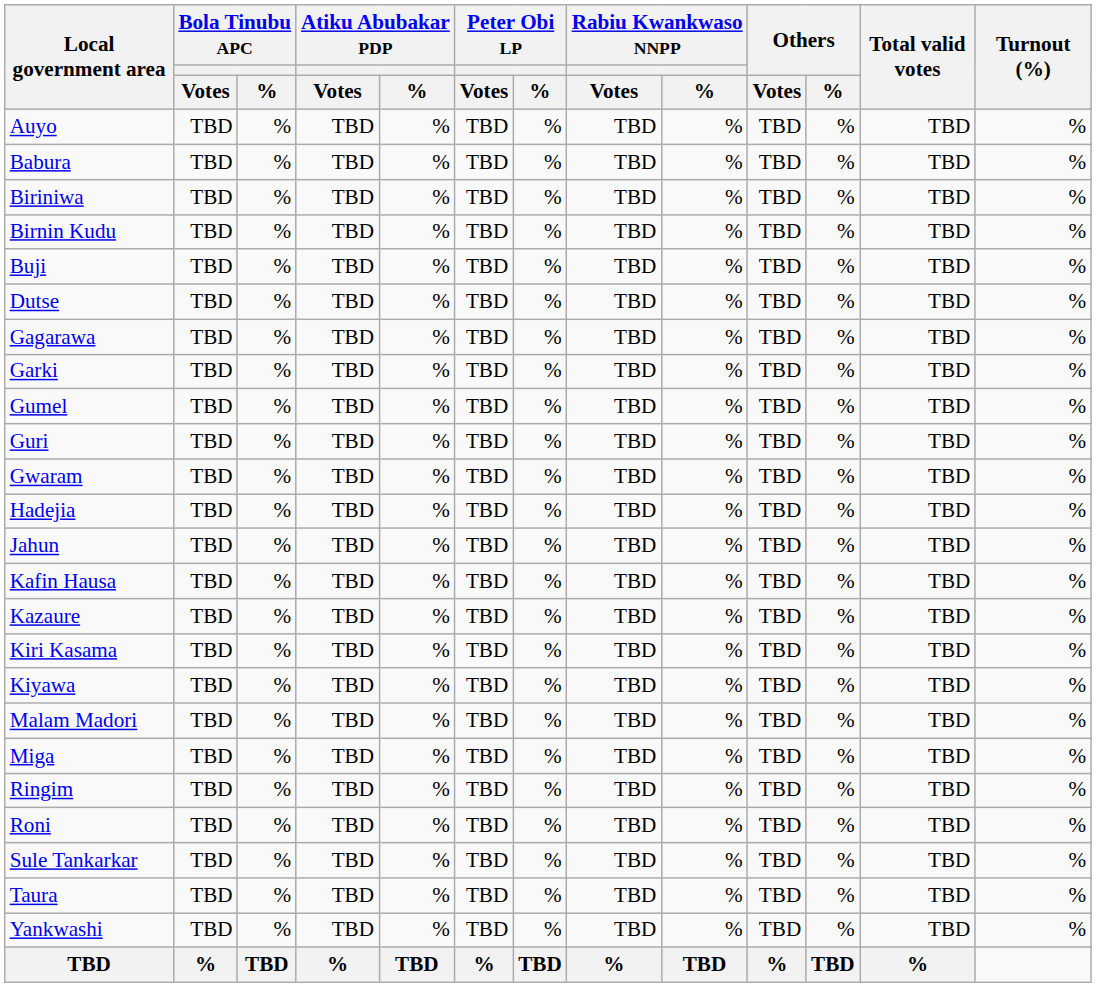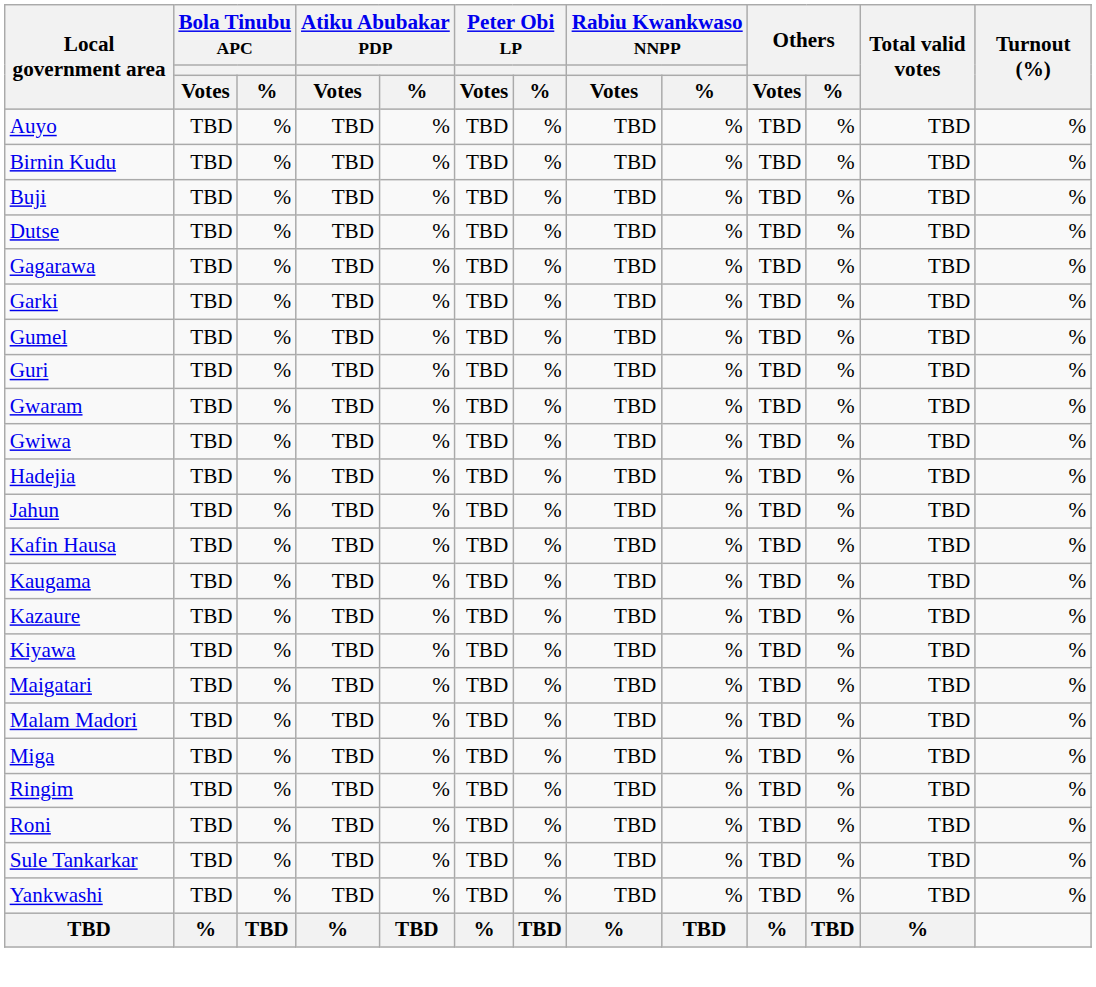- row: (40, 161)
- row: (47, 196)
+ row: (40, 441)
+ row: (50, 580)
- row: (63, 650)
+ row: (51, 685)
- row: (34, 895)
